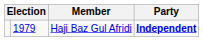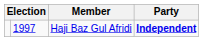(24, 28) 1979 -> (24, 28) 1997
